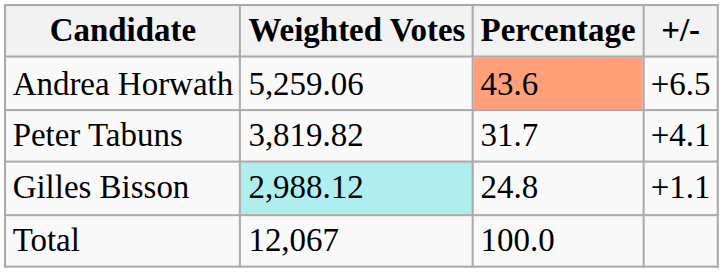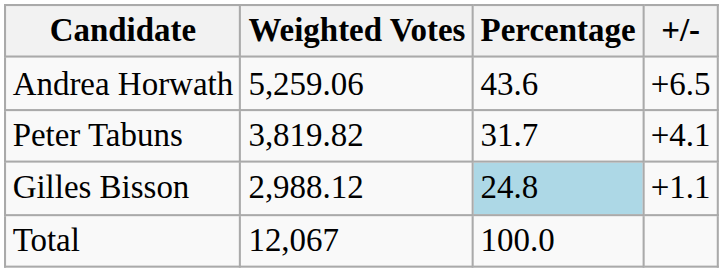(509, 82) lightsalmon background -> (509, 82) no background
(306, 187) paleturquoise background -> (306, 187) no background
(509, 187) no background -> (509, 187) lightblue background
